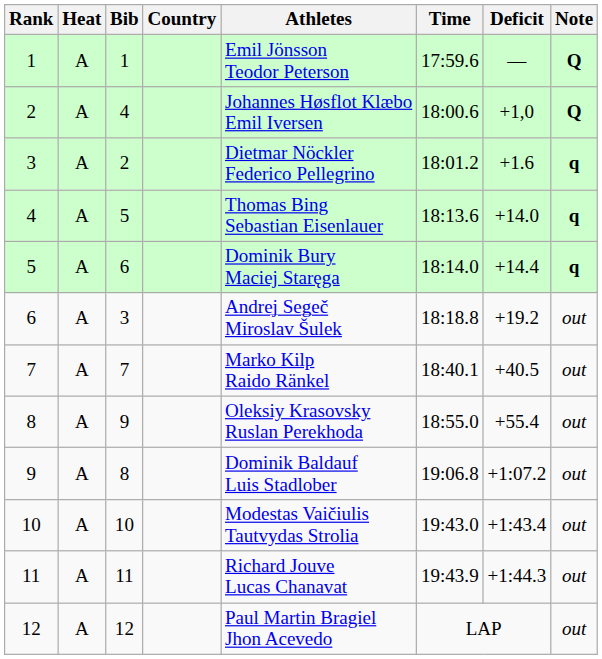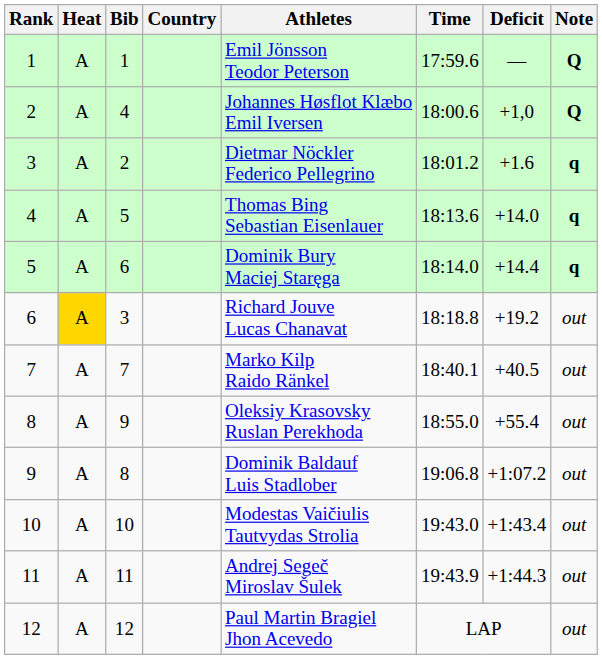(82, 318) no background -> (82, 318) gold background
(283, 318) Andrej Segeč Miroslav Šulek -> (286, 318) Richard Jouve Lucas Chanavat
(286, 576) Richard Jouve Lucas Chanavat -> (283, 576) Andrej Segeč Miroslav Šulek
